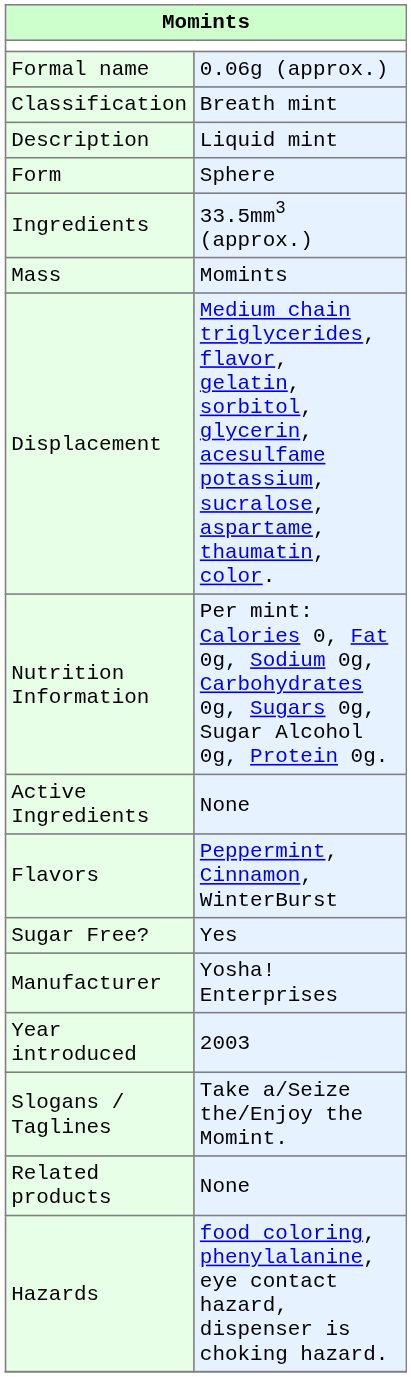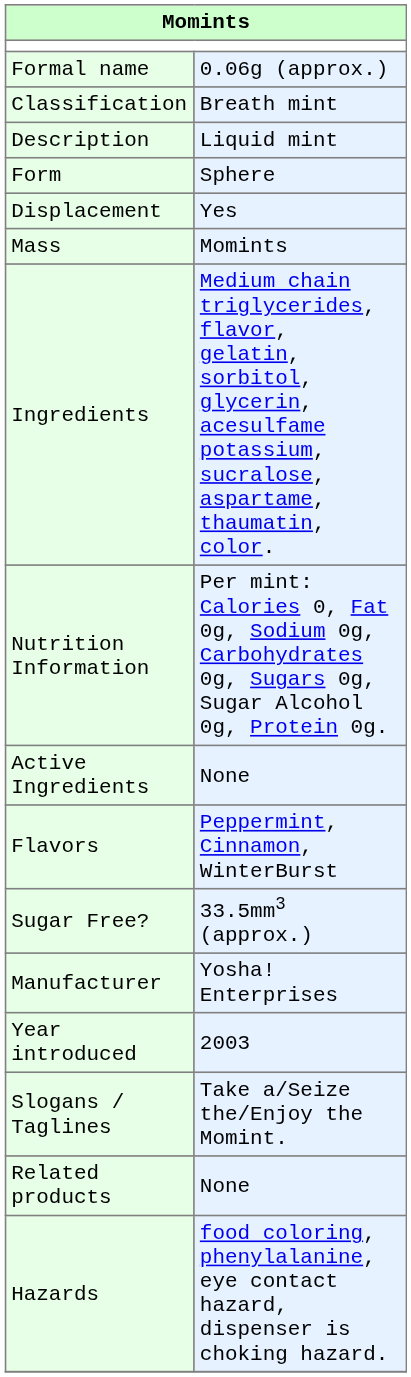(80, 226) Ingredients -> (87, 211) Displacement
(256, 226) 33.5mm3 (approx.) -> (219, 211) Yes
(87, 444) Displacement -> (80, 415) Ingredients
(219, 936) Yes -> (256, 921) 33.5mm3 (approx.)
